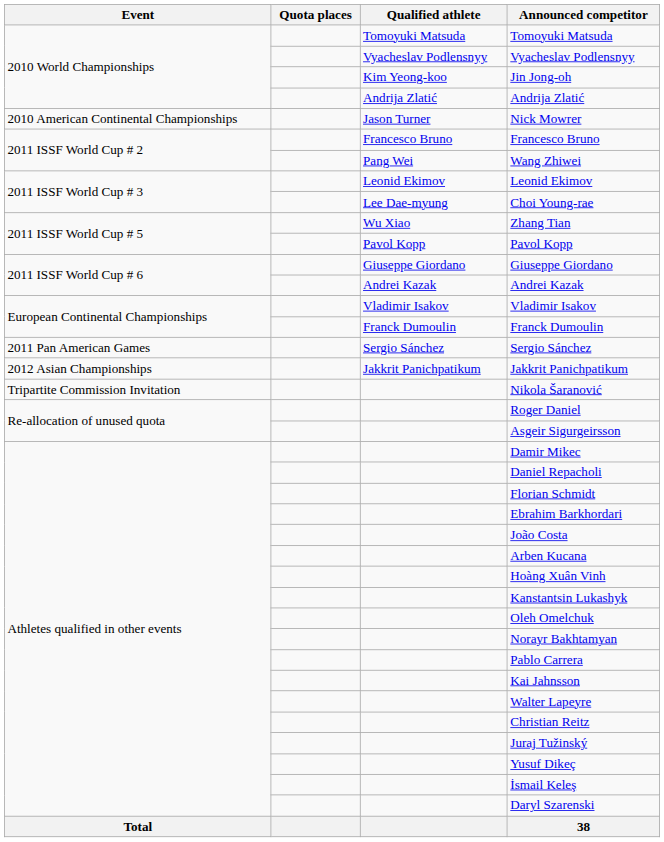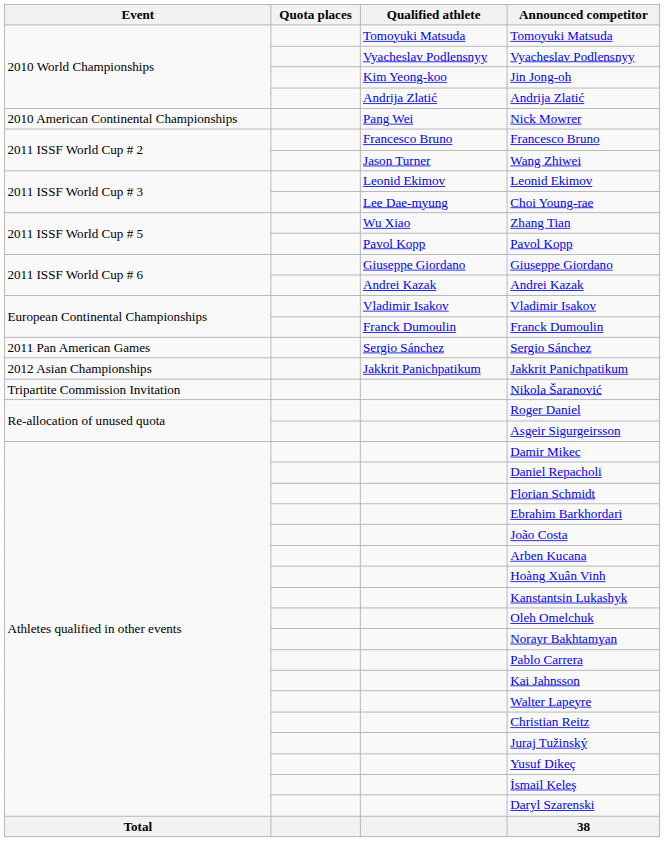(397, 118) Jason Turner -> (388, 118) Pang Wei
(388, 160) Pang Wei -> (397, 160) Jason Turner
